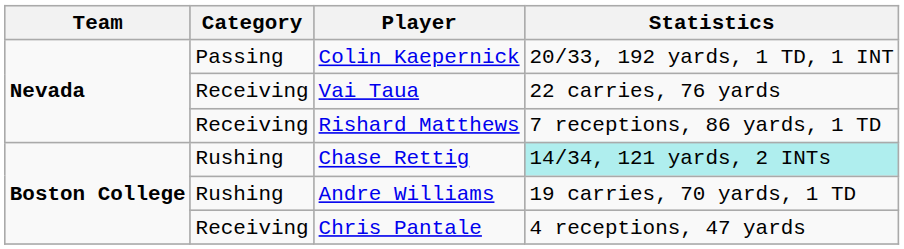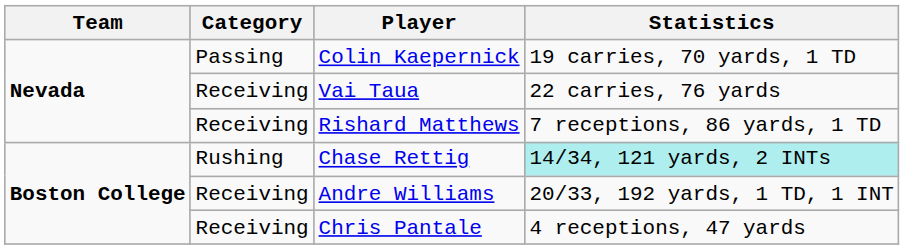(712, 57) 20/33, 192 yards, 1 TD, 1 INT -> (693, 57) 19 carries, 70 yards, 1 TD
(240, 193) Rushing -> (252, 193) Receiving
(693, 193) 19 carries, 70 yards, 1 TD -> (712, 193) 20/33, 192 yards, 1 TD, 1 INT
